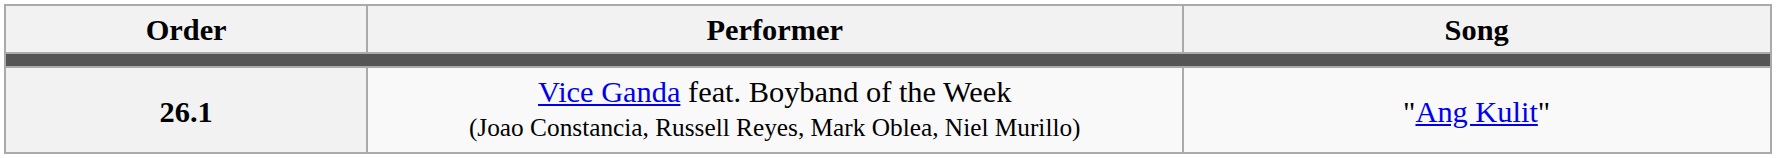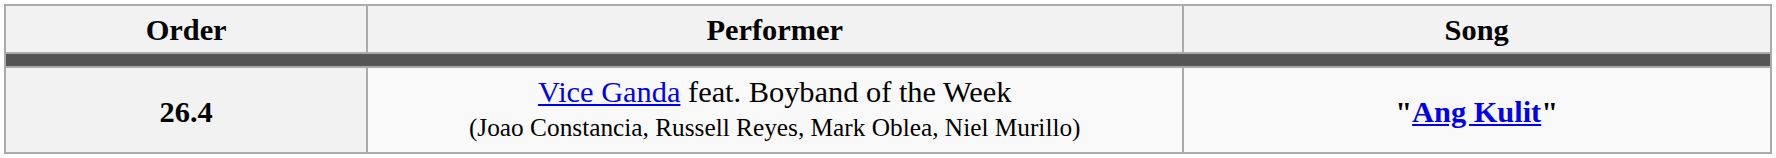(186, 110) 26.1 -> (186, 110) 26.4
(1477, 110) normal -> (1477, 110) bold
